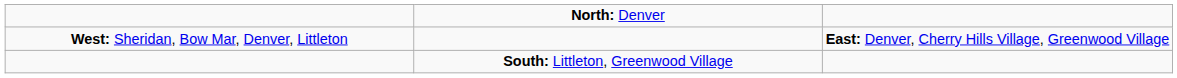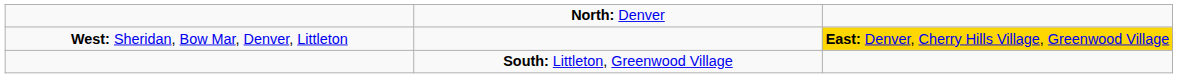(997, 38) no background -> (997, 38) gold background
